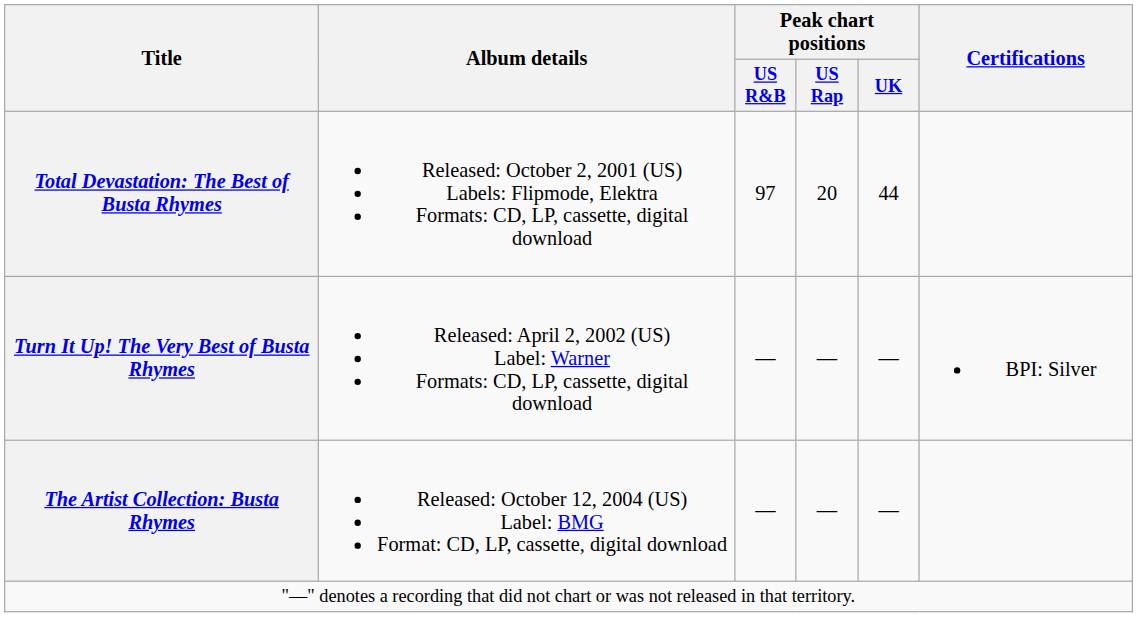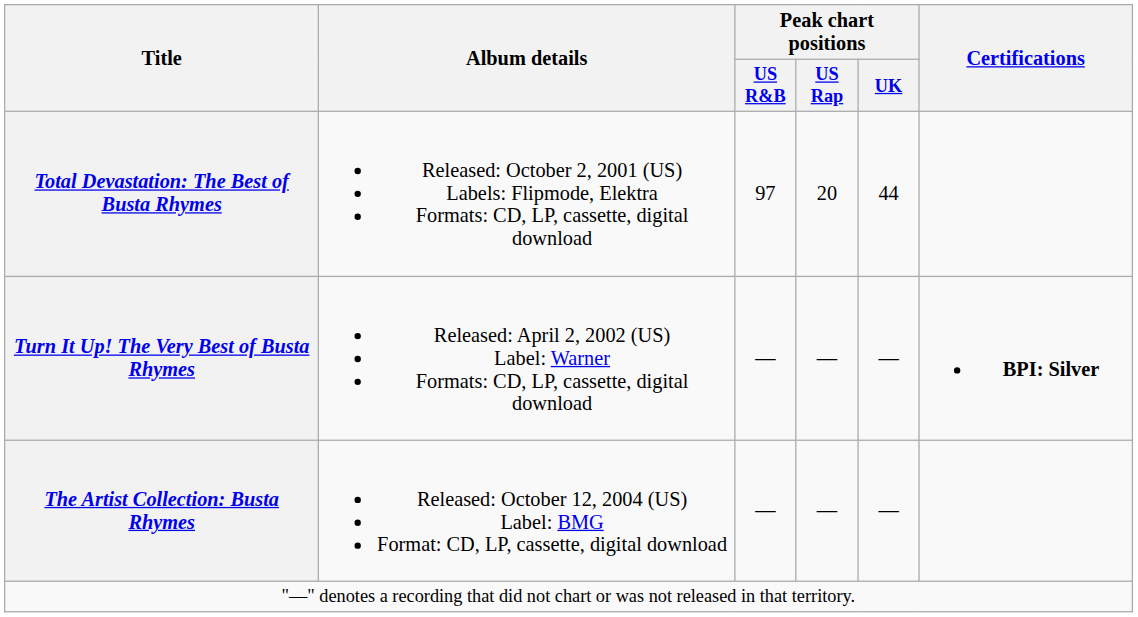(1026, 369) normal -> (1026, 369) bold
